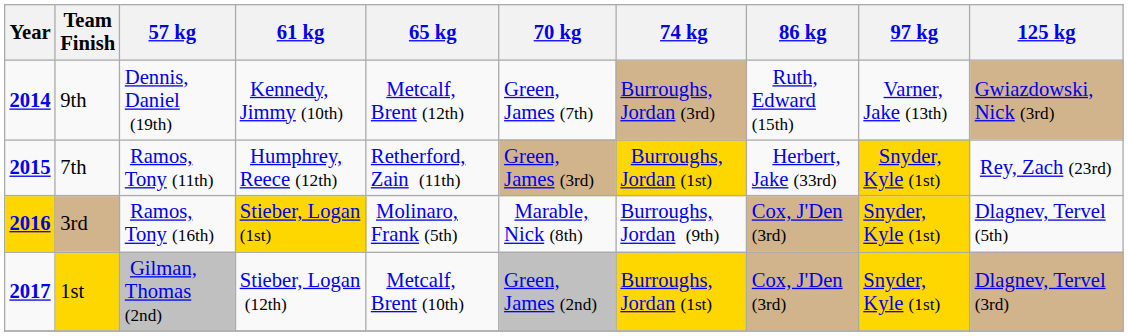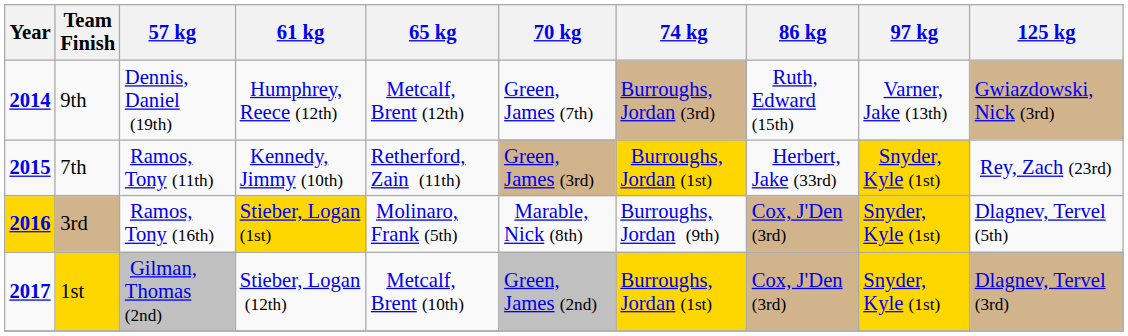(291, 100) Kennedy, Jimmy (10th) -> (291, 100) Humphrey, Reece (12th)
(291, 167) Humphrey, Reece (12th) -> (291, 167) Kennedy, Jimmy (10th)
